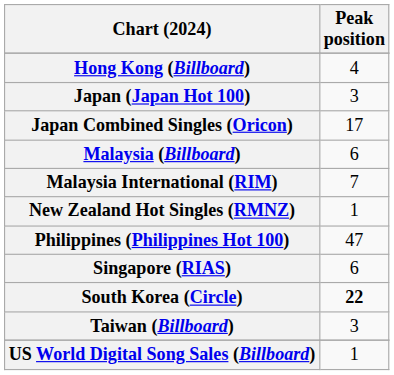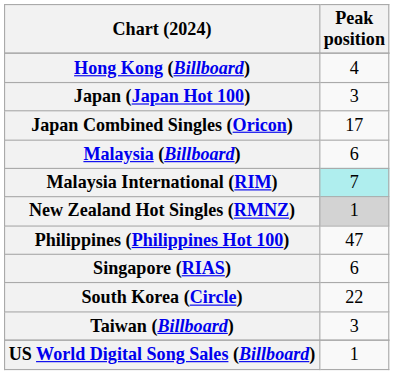(354, 182) no background -> (354, 182) paleturquoise background
(354, 211) no background -> (354, 211) lightgrey background
(354, 297) bold -> (354, 297) normal
